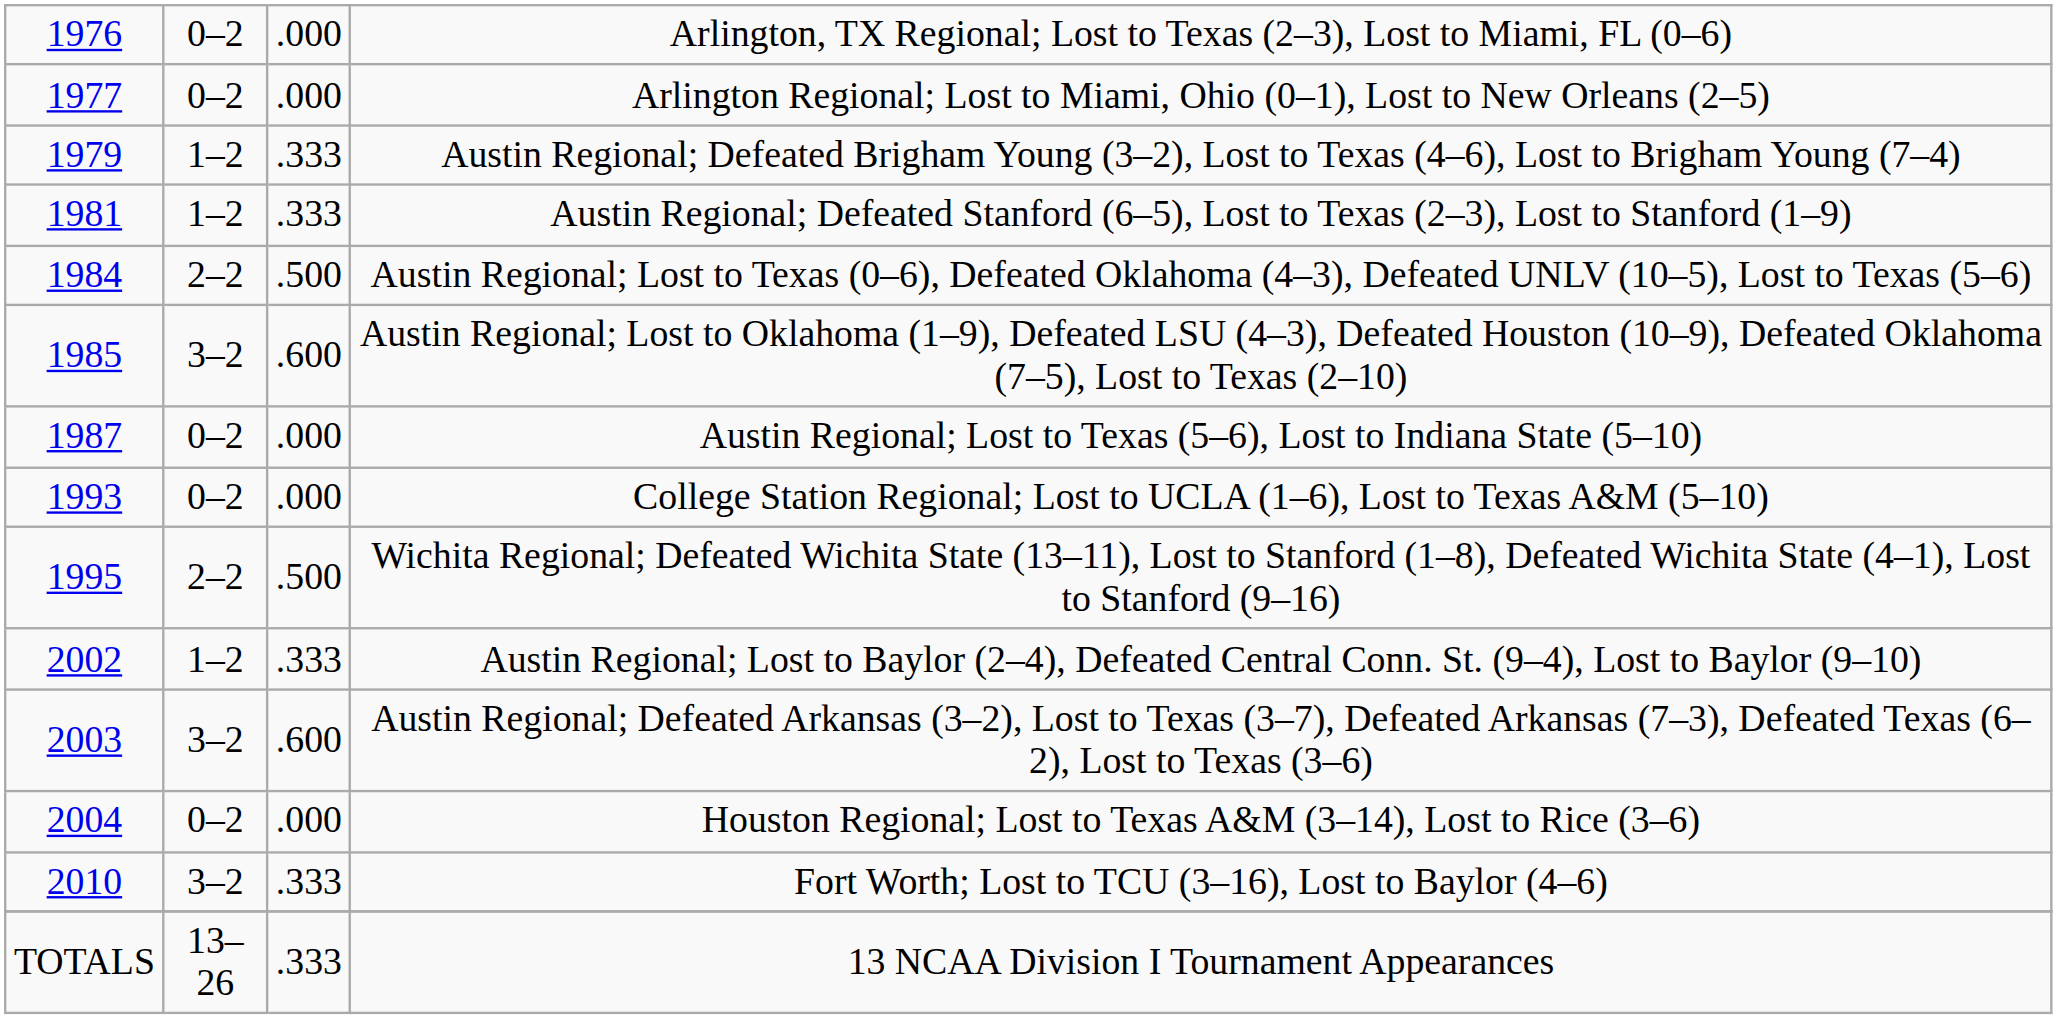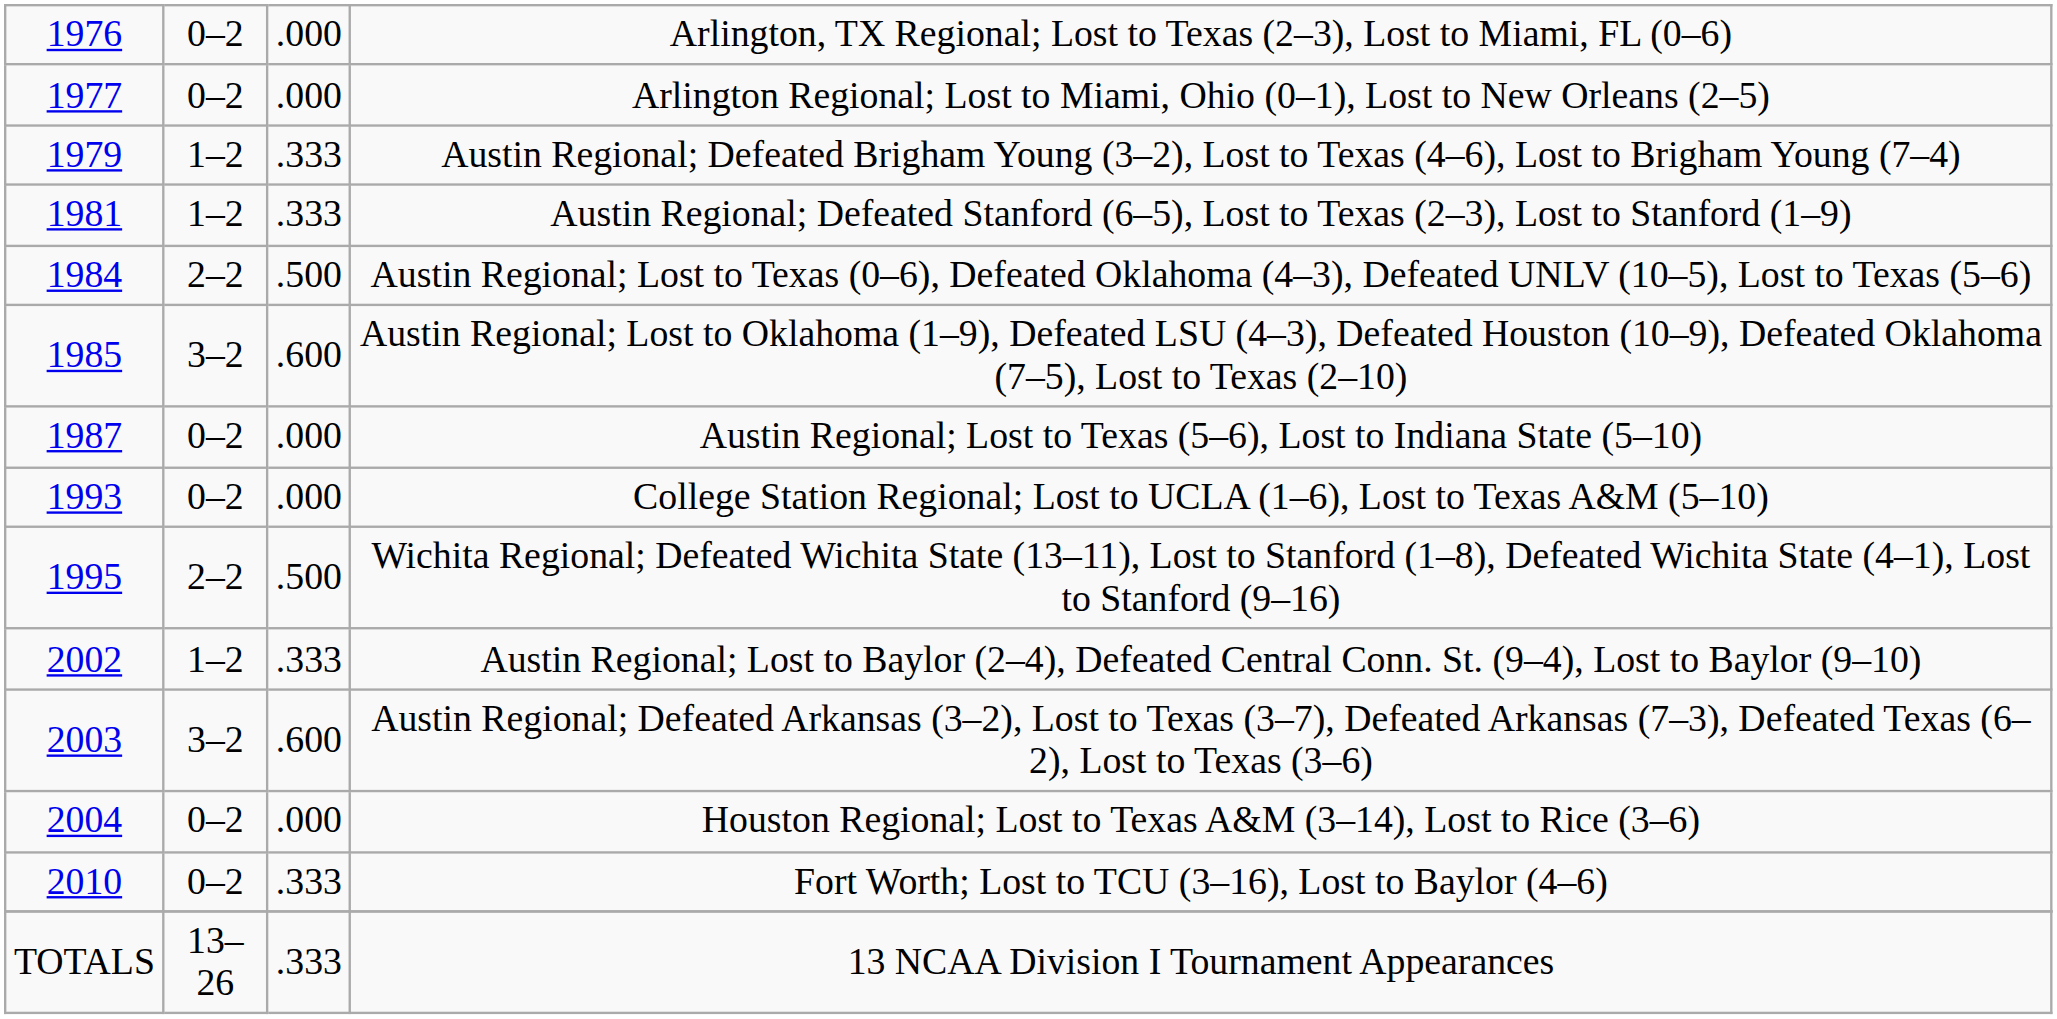(215, 880) 3–2 -> (215, 880) 0–2
